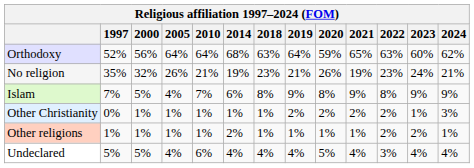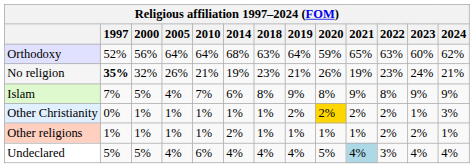(115, 73) normal -> (116, 73) bold
(327, 113) no background -> (327, 113) gold background
(358, 152) no background -> (358, 152) lightblue background
